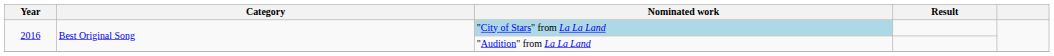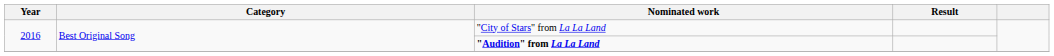(541, 28) lightblue background -> (541, 28) no background
(534, 43) normal -> (538, 43) bold
